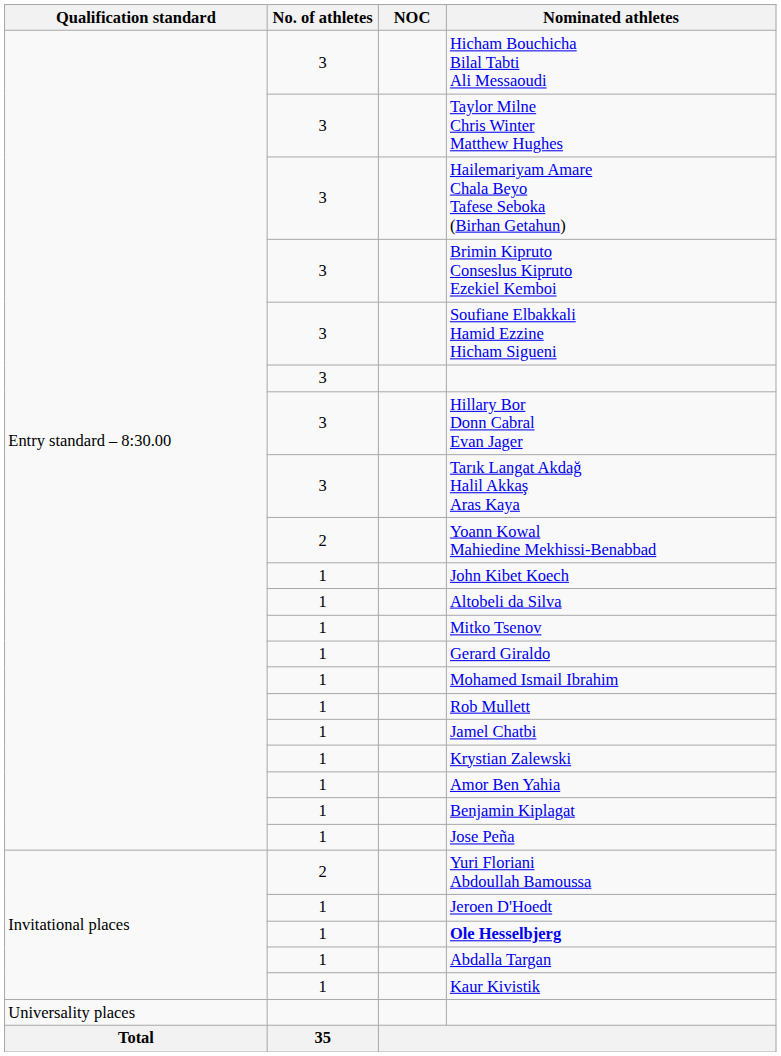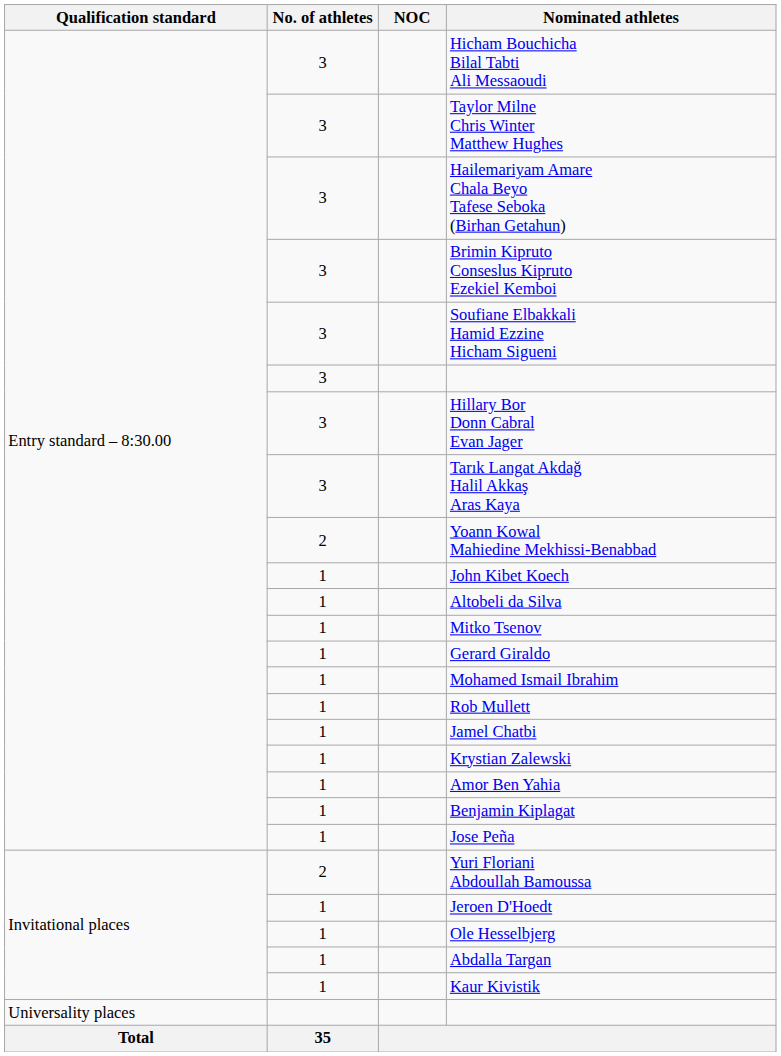(506, 933) bold -> (503, 933) normal
